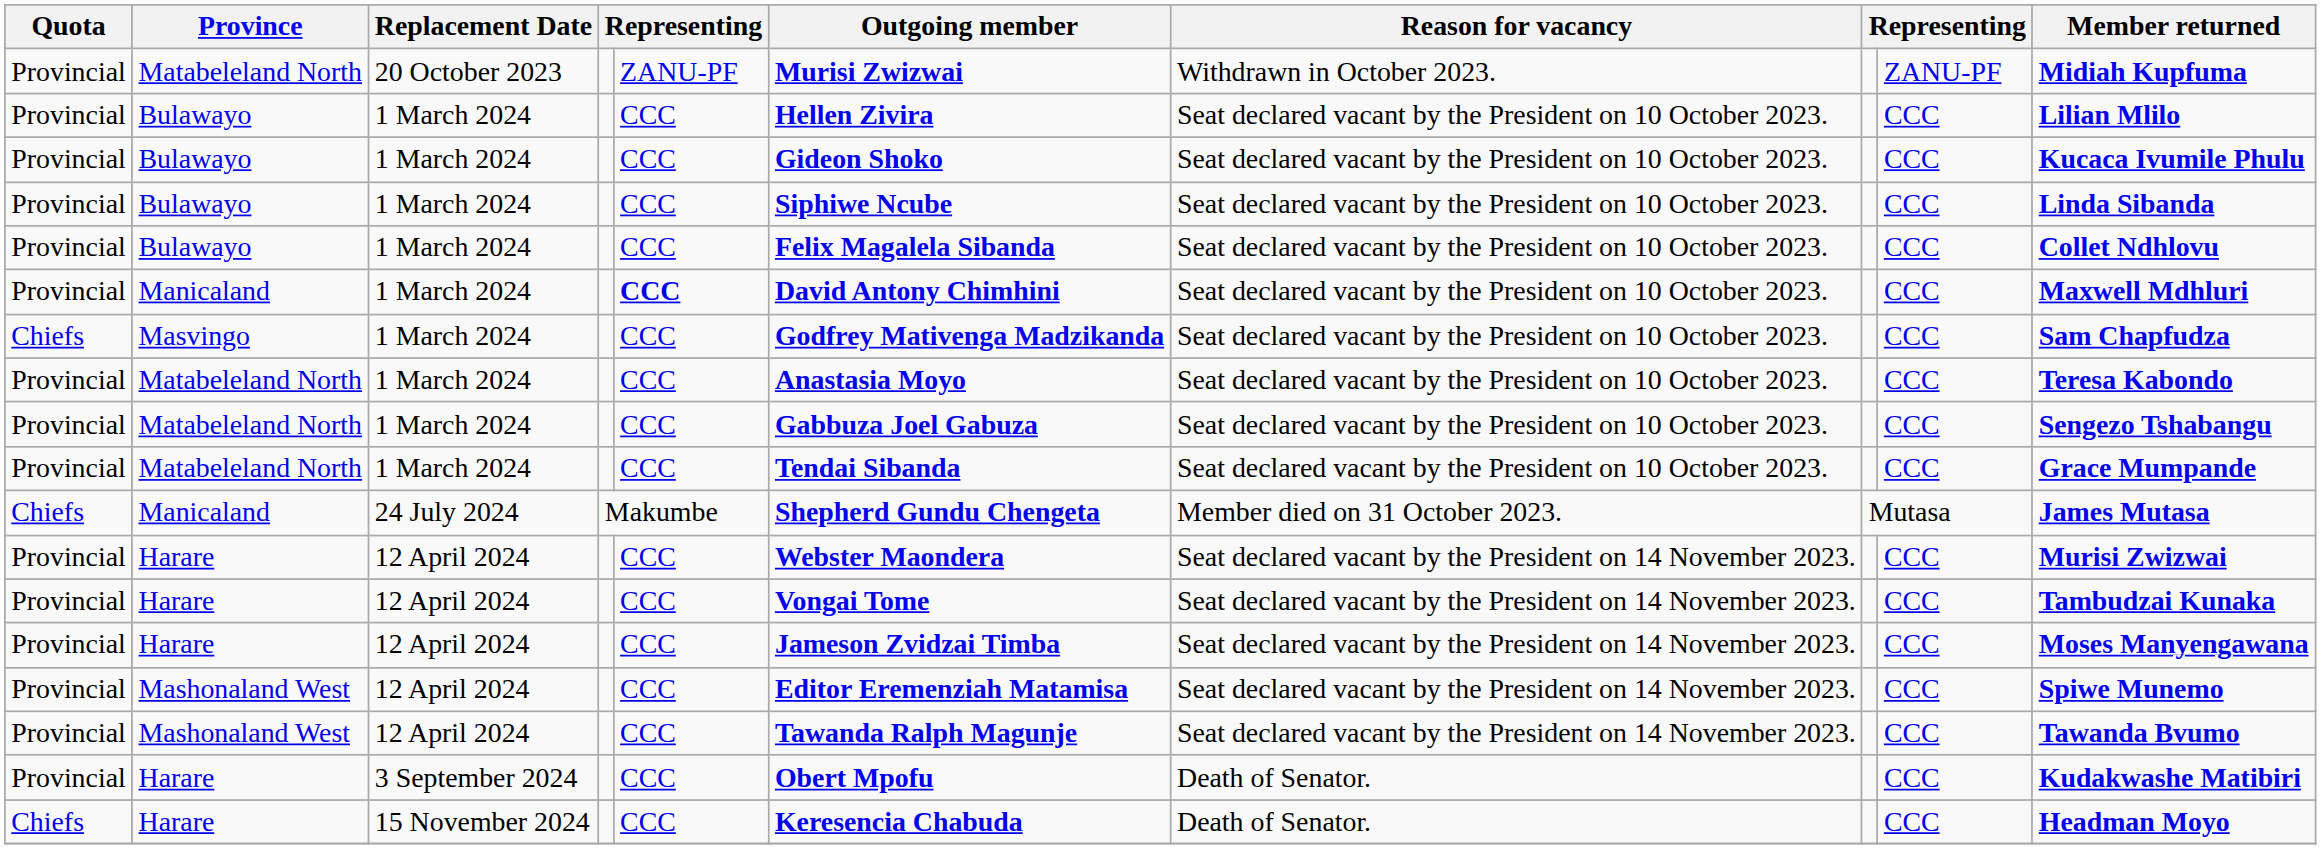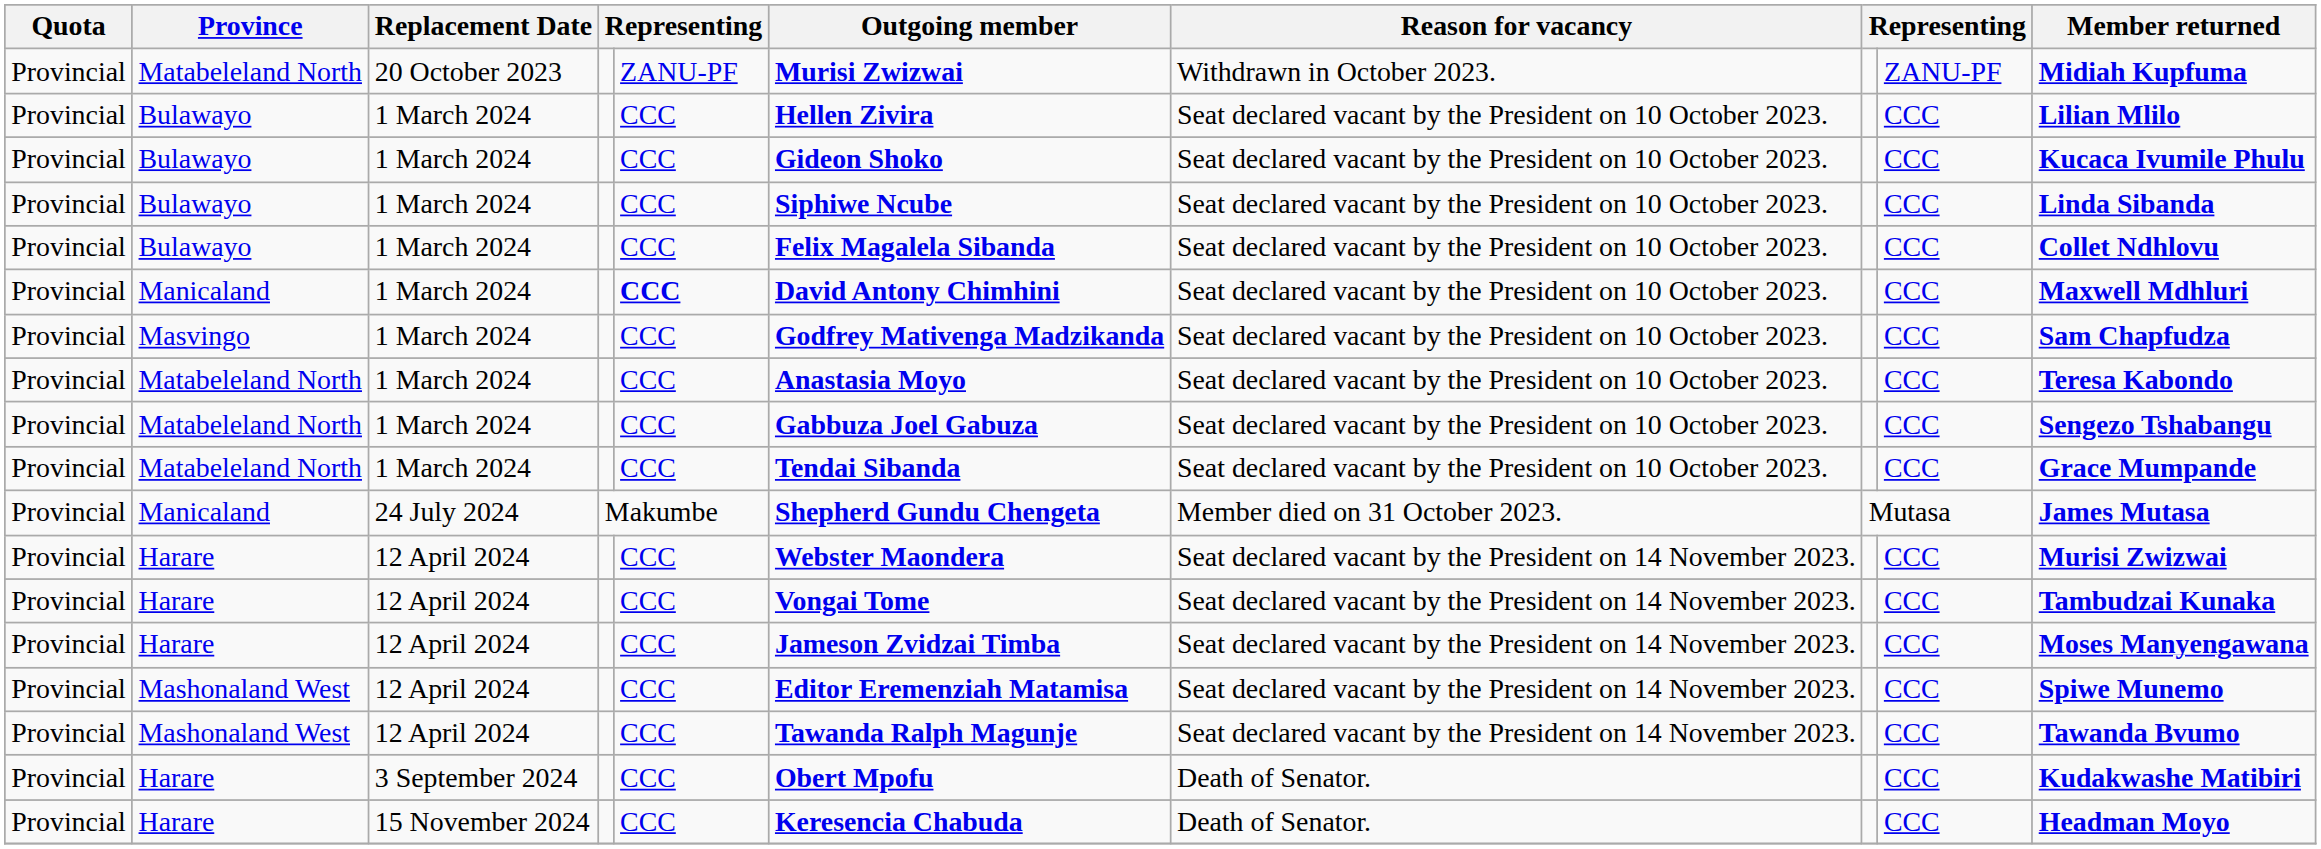(48, 335) Chiefs -> (69, 335) Provincial
(48, 512) Chiefs -> (69, 512) Provincial
(48, 821) Chiefs -> (69, 821) Provincial
